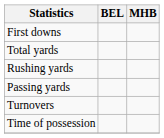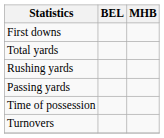rows swapped: (30, 105) <-> (51, 123)
